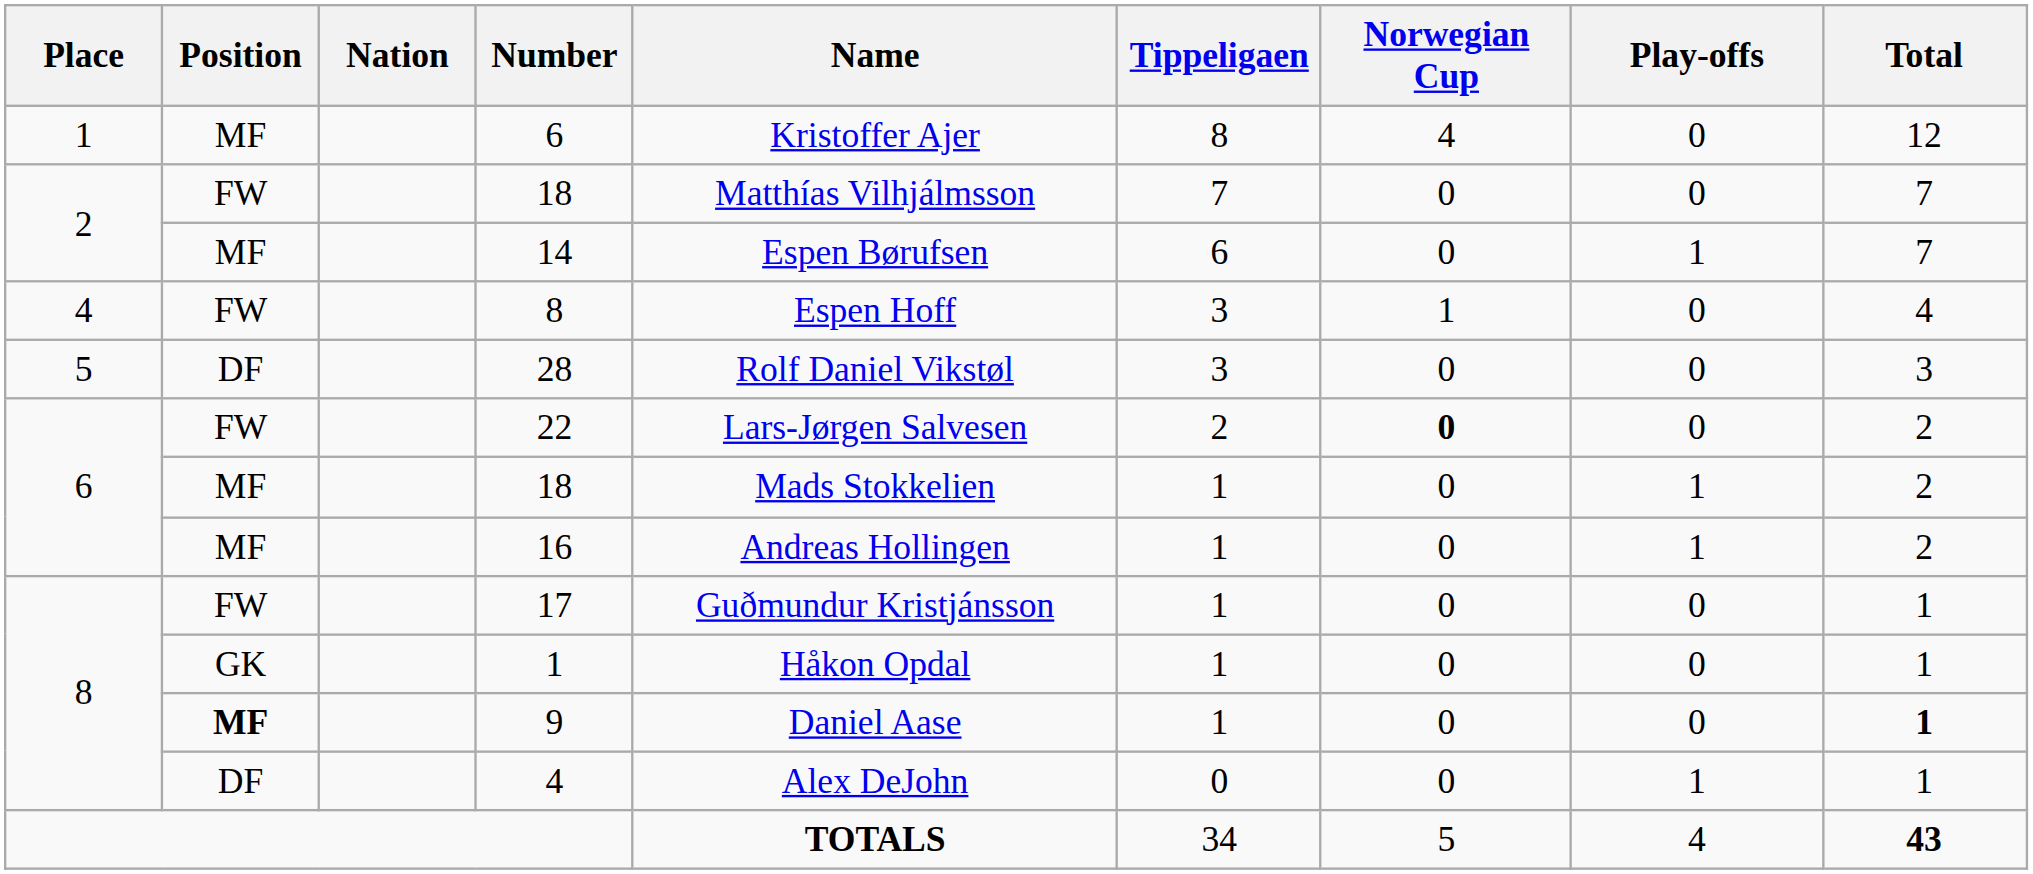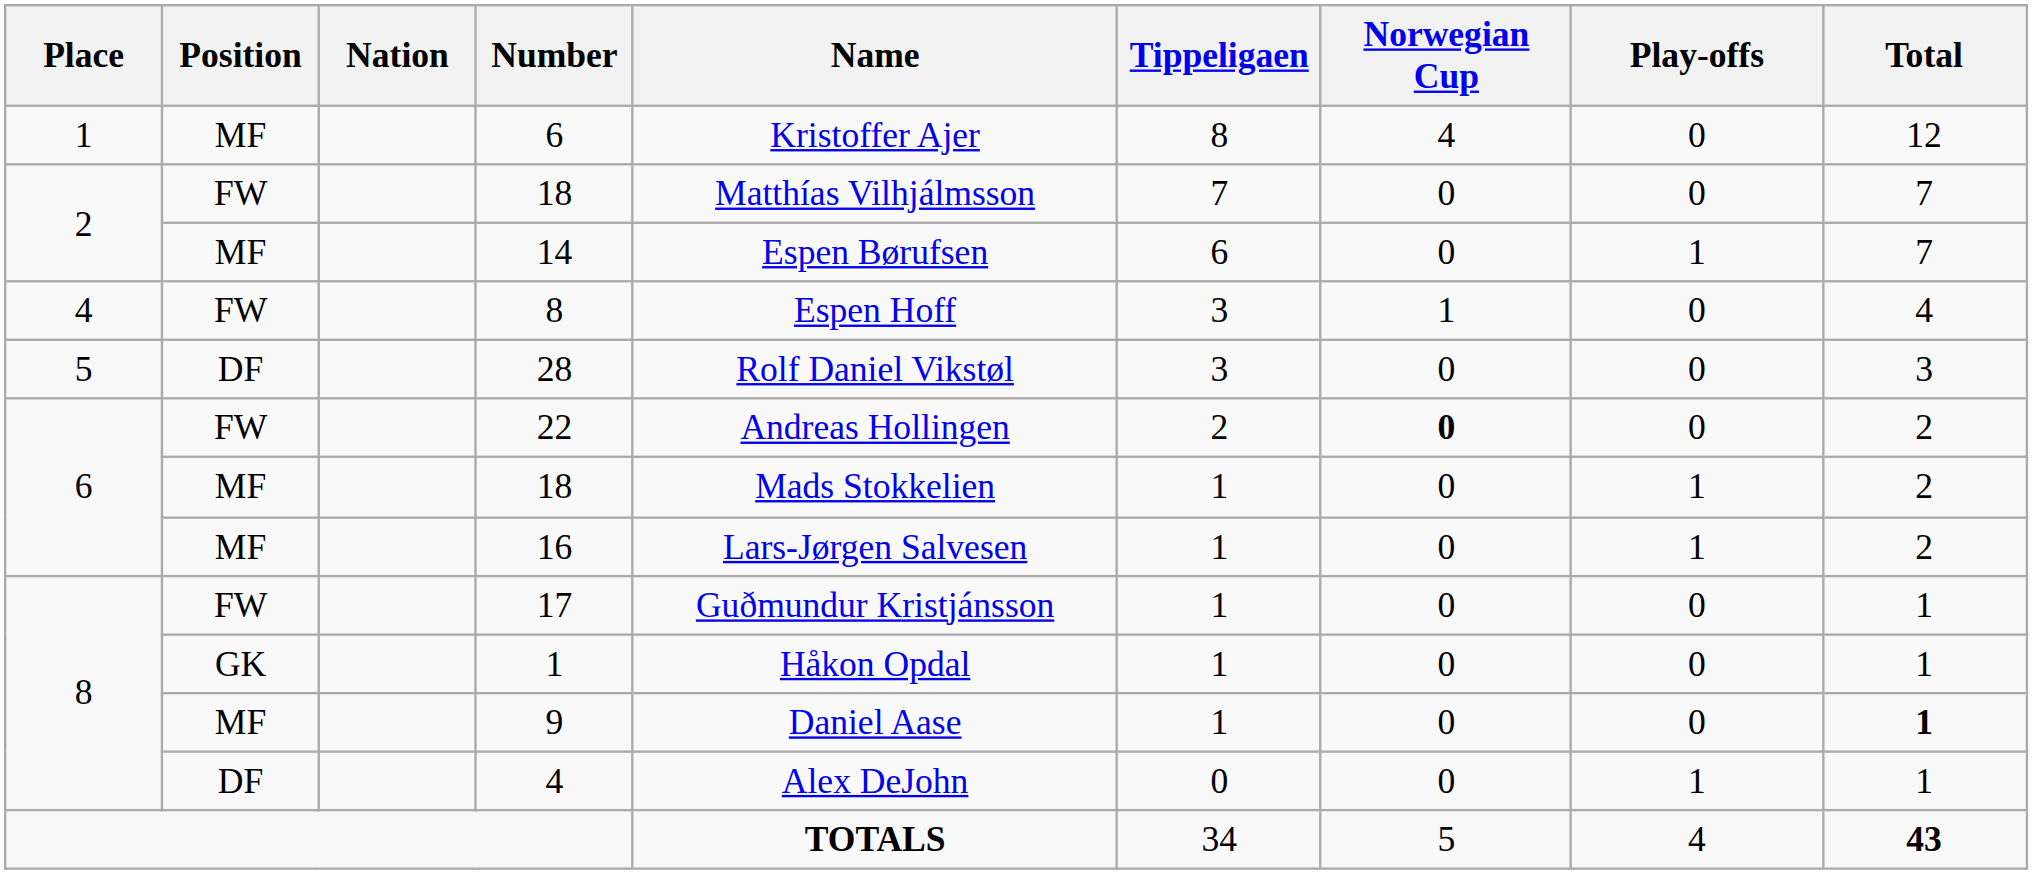(875, 428) Lars-Jørgen Salvesen -> (875, 428) Andreas Hollingen
(875, 545) Andreas Hollingen -> (875, 545) Lars-Jørgen Salvesen
(241, 721) bold -> (241, 721) normal
